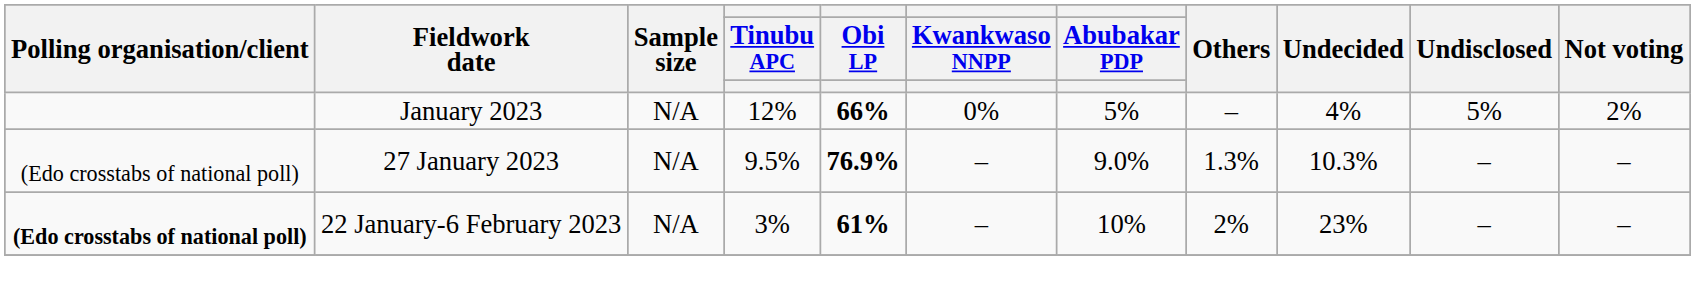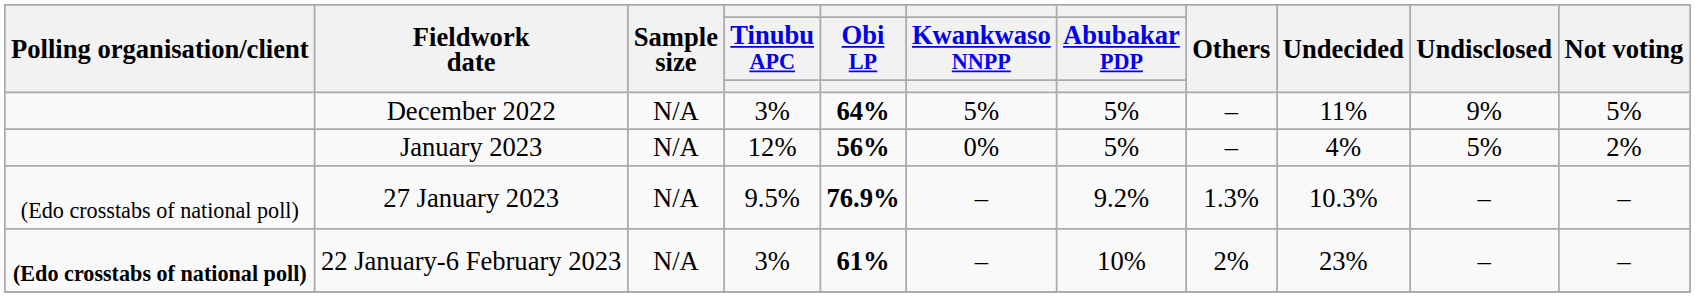+ row: (471, 110)
(863, 110) 66% -> (863, 147) 56%
(1121, 160) 9.0% -> (1121, 197) 9.2%
